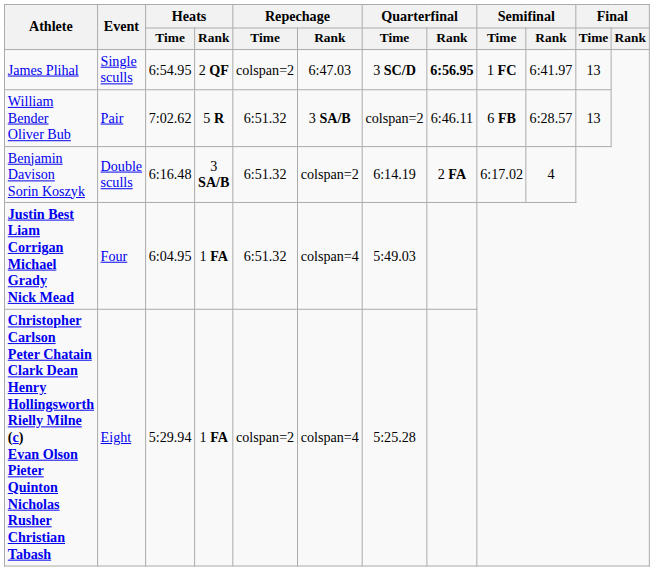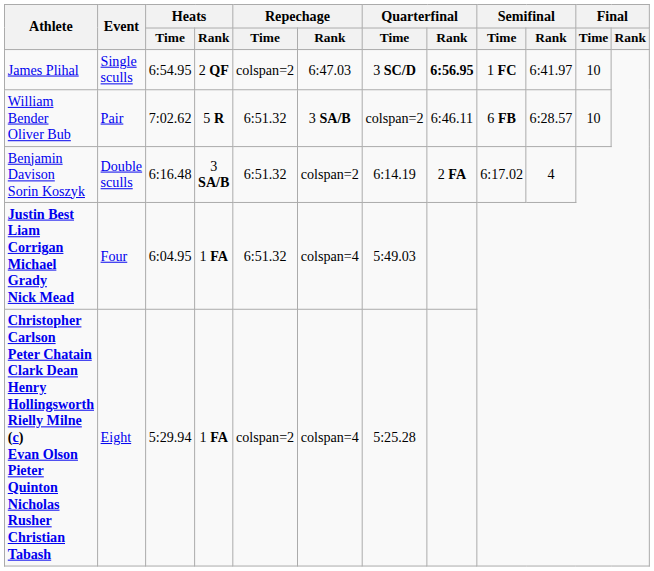(594, 70) 13 -> (594, 70) 10
(594, 118) 13 -> (594, 118) 10
